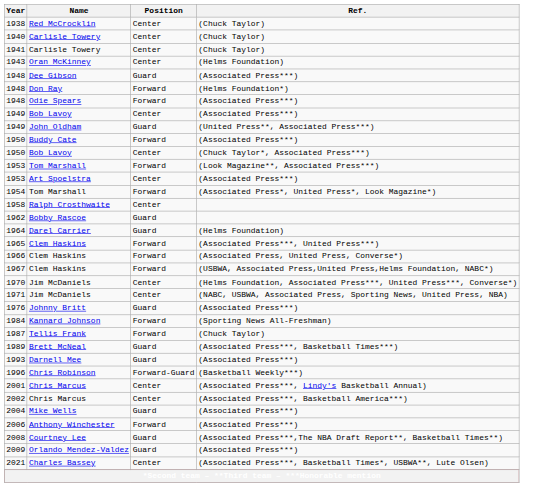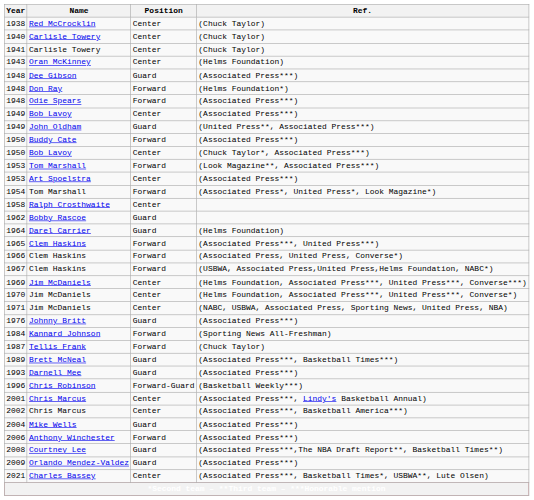+ row: (16, 282)
